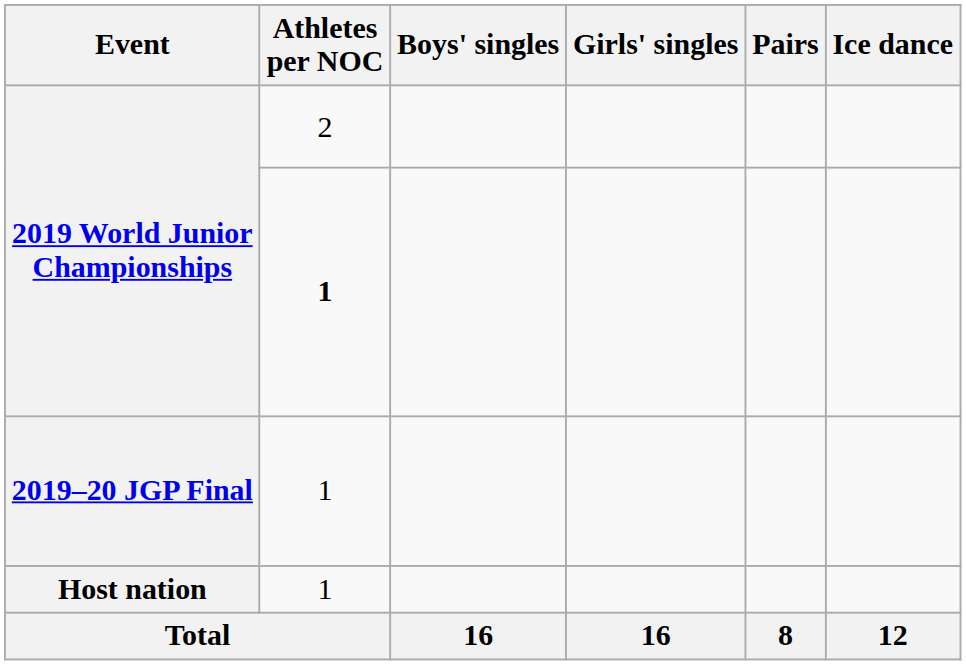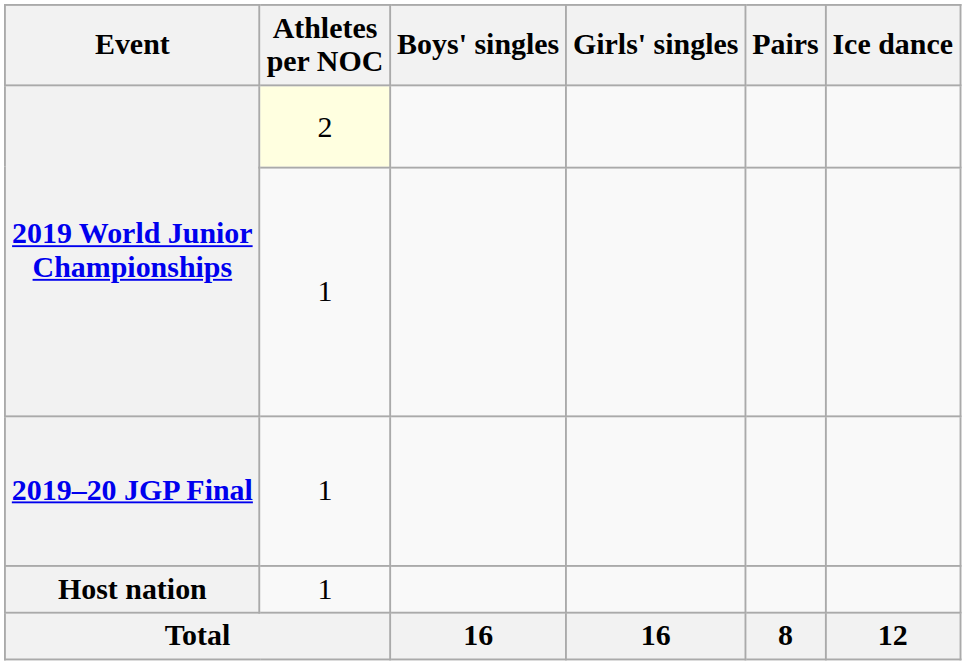(325, 126) no background -> (325, 126) lightyellow background
(325, 291) bold -> (325, 291) normal
